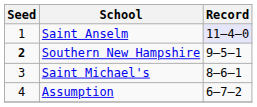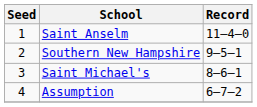(228, 34) lavender background -> (228, 34) no background
(22, 53) bold -> (22, 53) normal
